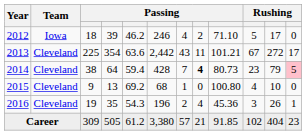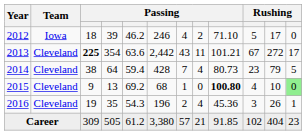(91, 52) normal -> (91, 52) bold
(200, 69) bold -> (200, 69) normal
(294, 69) pink background -> (294, 69) no background
(226, 87) normal -> (226, 87) bold
(294, 87) no background -> (294, 87) lightgreen background
